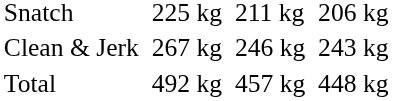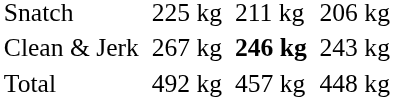(270, 48) normal -> (271, 48) bold
